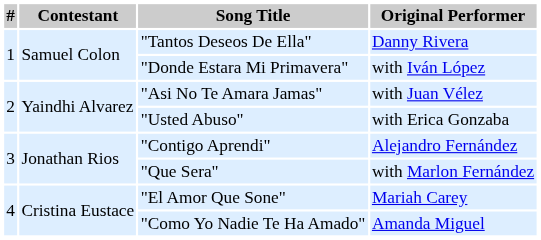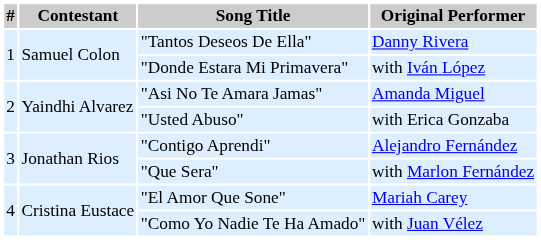(427, 93) with Juan Vélez -> (428, 93) Amanda Miguel
(428, 223) Amanda Miguel -> (427, 223) with Juan Vélez
